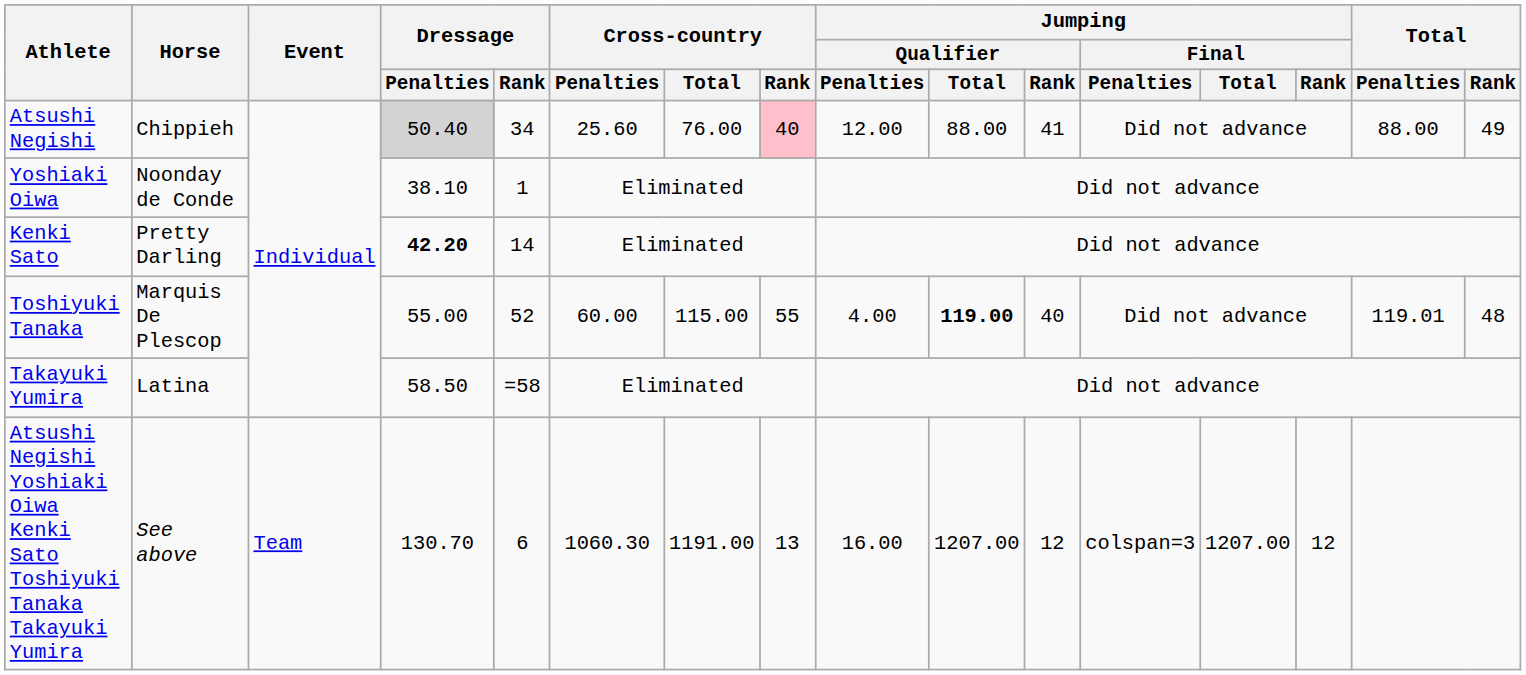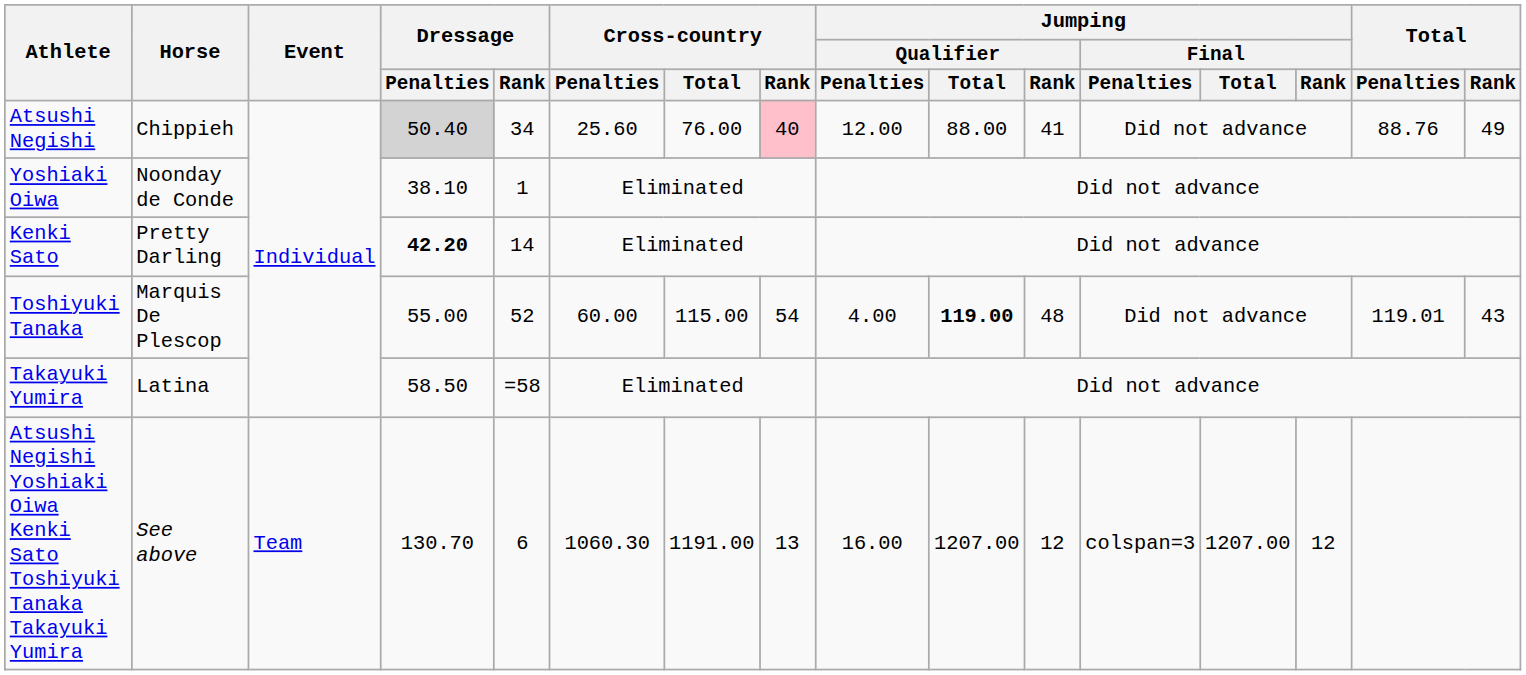(1408, 129) 88.00 -> (1408, 129) 88.76
(787, 317) 55 -> (787, 317) 54
(1052, 317) 40 -> (1052, 317) 48
(1493, 317) 48 -> (1493, 317) 43
